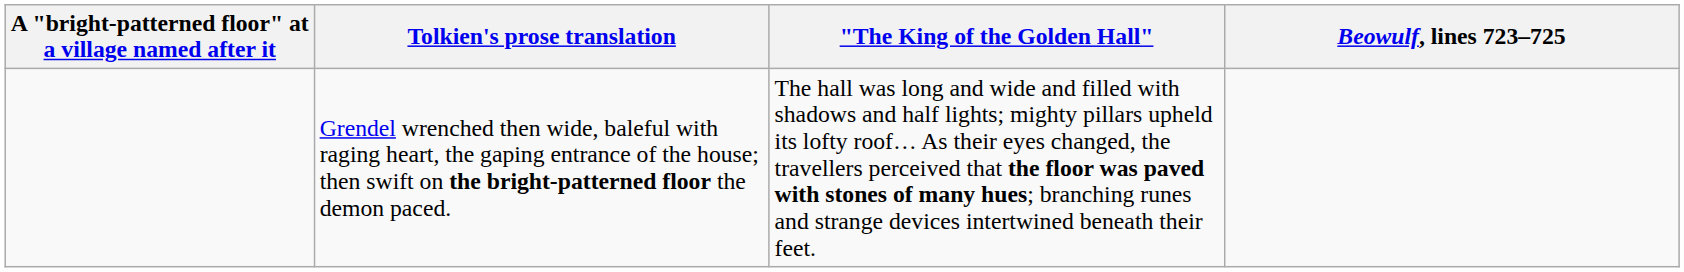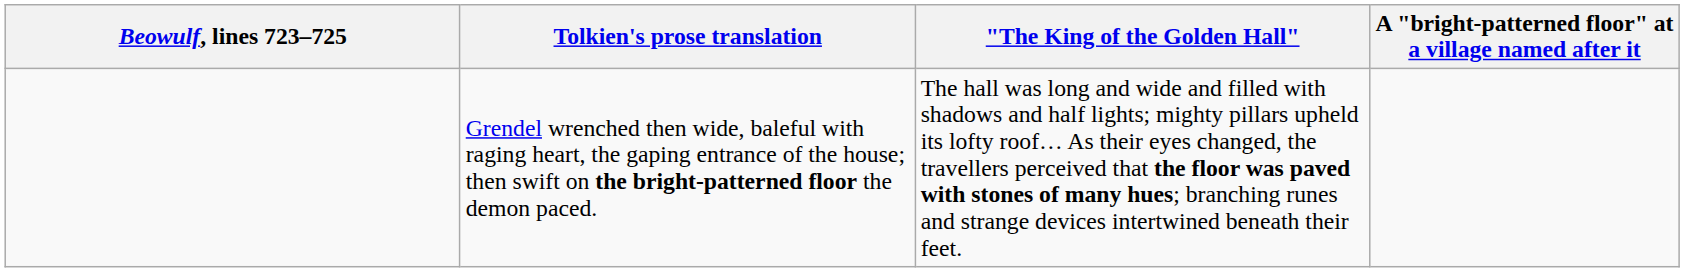columns swapped: (1451, 36) <-> (160, 36)
